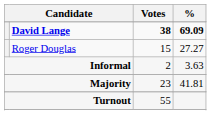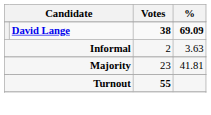- row: (44, 48)
(165, 101) normal -> (165, 83) bold
